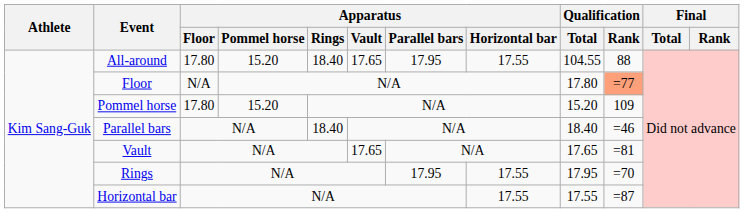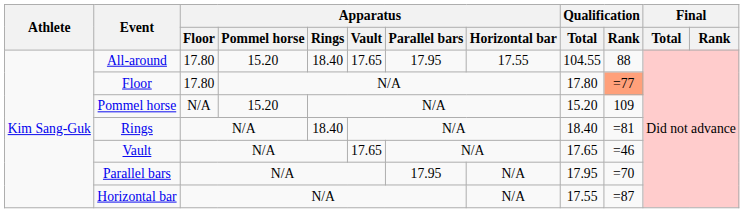(199, 83) N/A -> (199, 83) 17.80
(199, 106) 17.80 -> (199, 106) N/A
(137, 128) Parallel bars -> (137, 128) Rings
(624, 128) =46 -> (624, 128) =81
(624, 151) =81 -> (624, 151) =46
(137, 174) Rings -> (137, 174) Parallel bars
(513, 174) 17.55 -> (513, 174) N/A
(513, 196) 17.55 -> (513, 196) N/A
